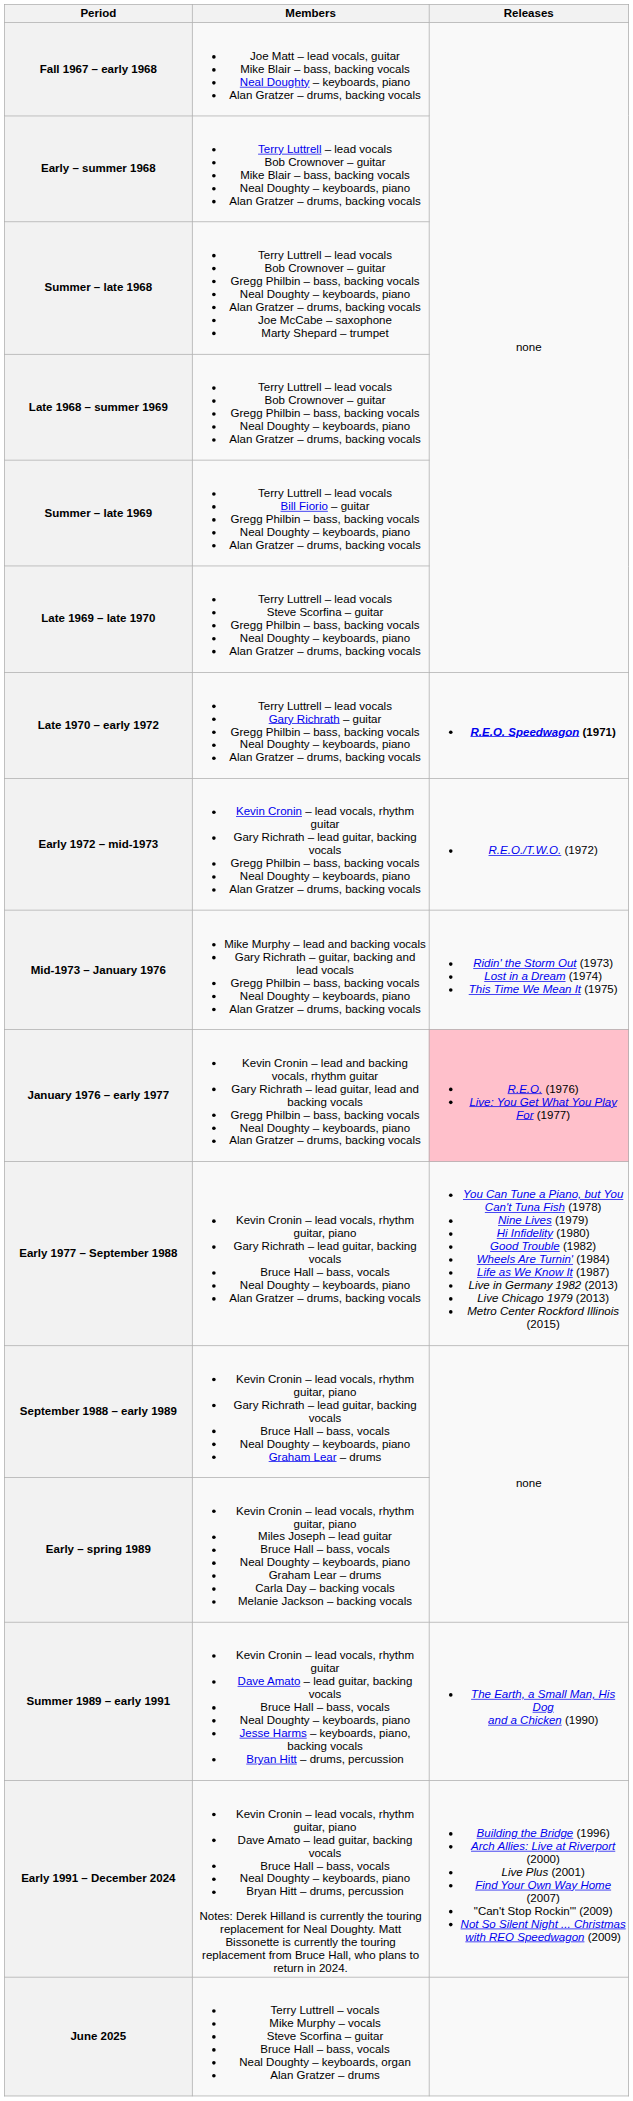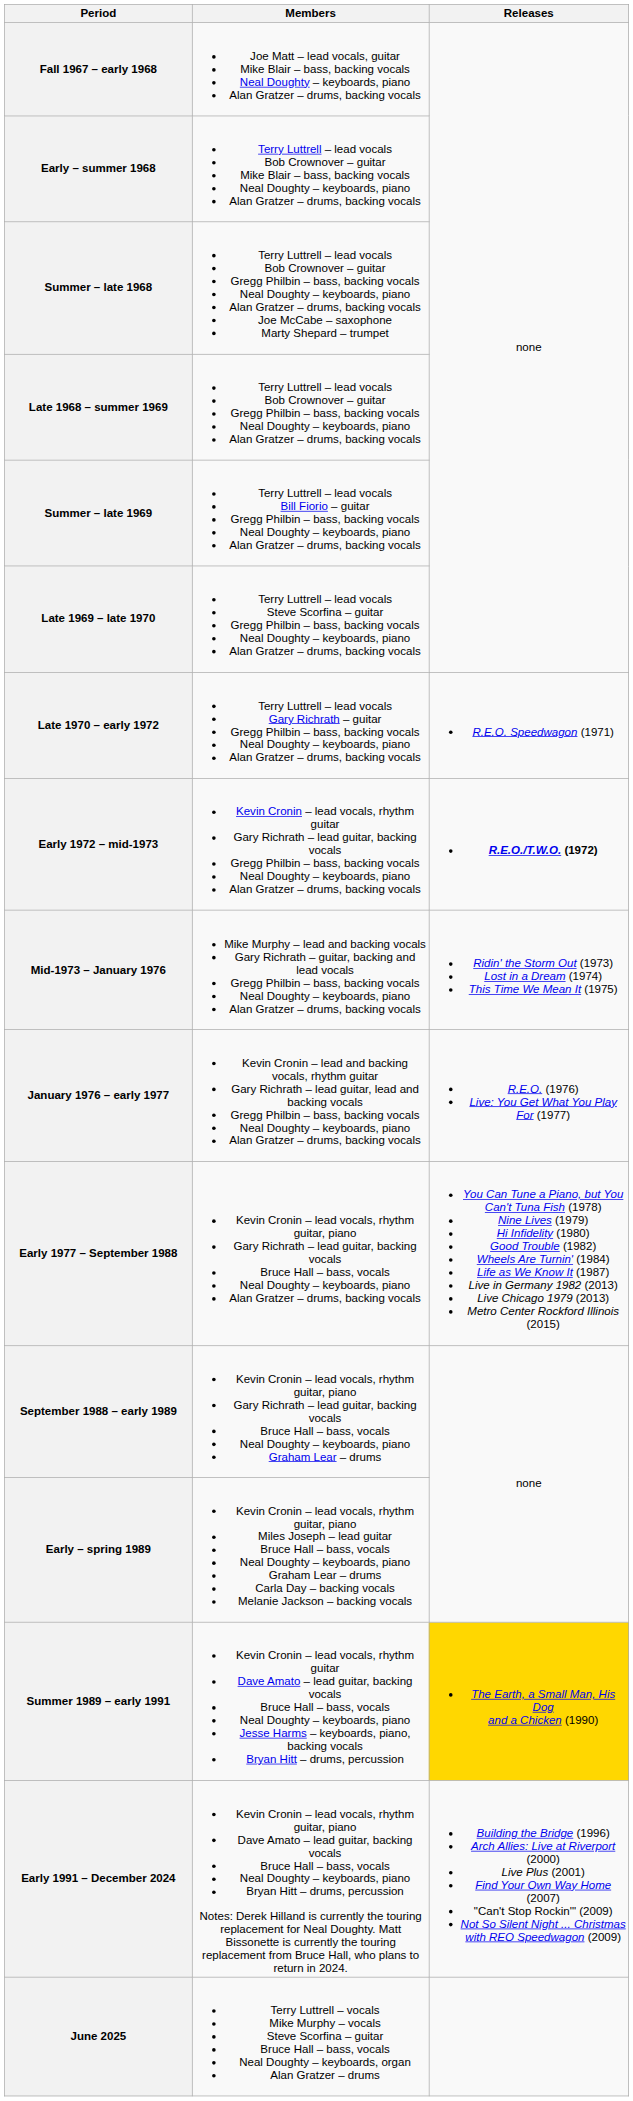(529, 732) bold -> (529, 732) normal
(529, 851) normal -> (529, 851) bold
(529, 1102) pink background -> (529, 1102) no background
(529, 1708) no background -> (529, 1708) gold background
